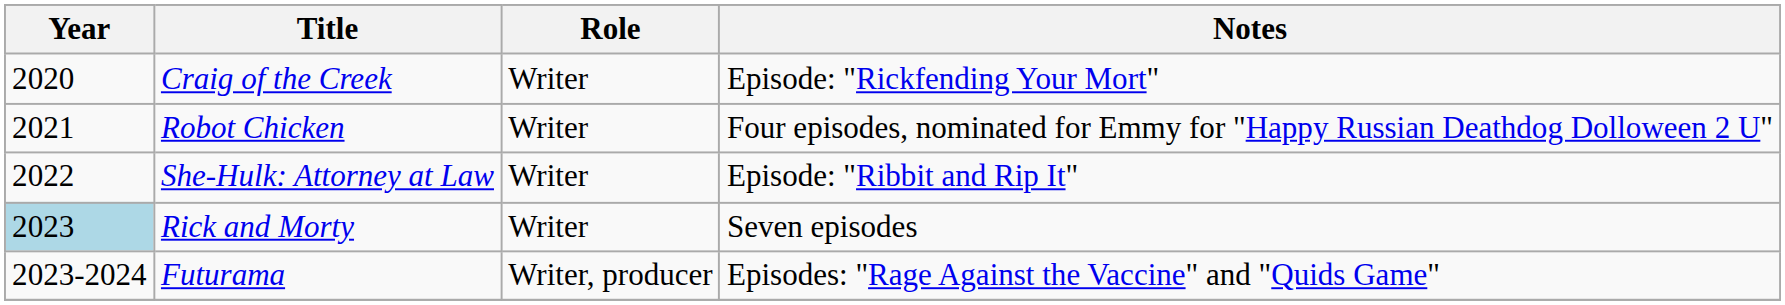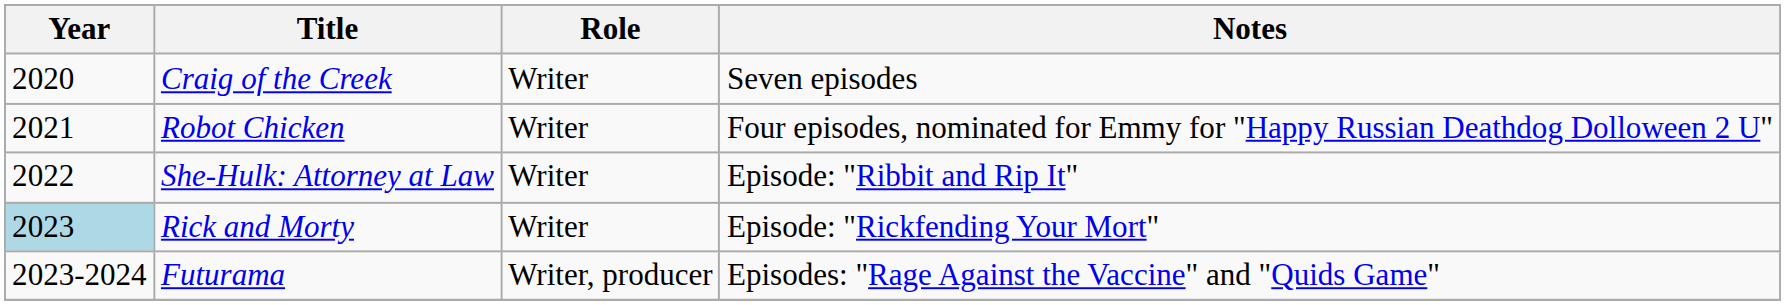(943, 78) Episode: "Rickfending Your Mort" -> (822, 78) Seven episodes
(822, 226) Seven episodes -> (943, 226) Episode: "Rickfending Your Mort"
